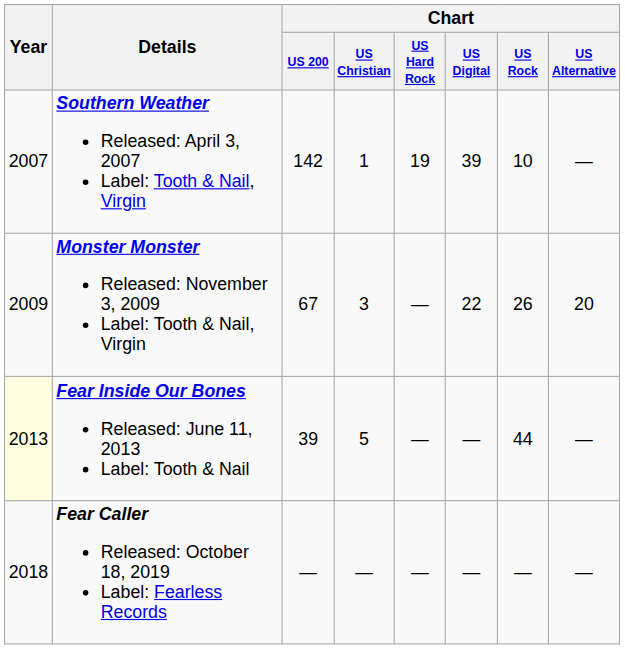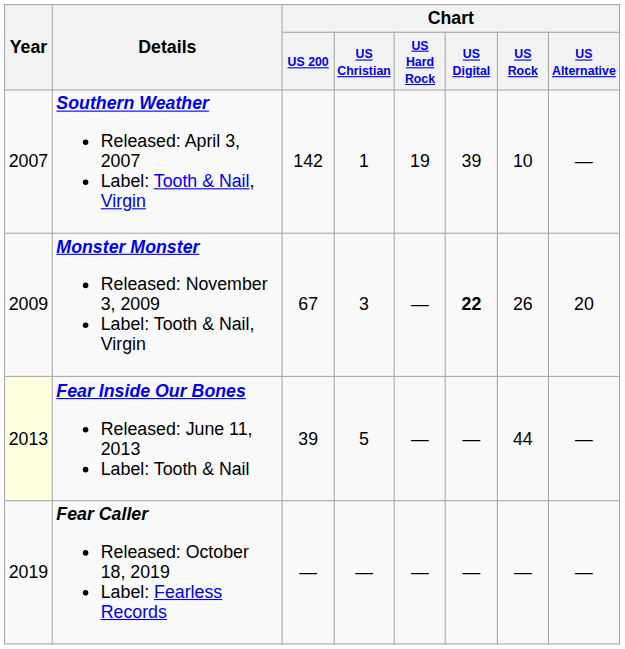(471, 305) normal -> (471, 305) bold
(28, 572) 2018 -> (28, 572) 2019
